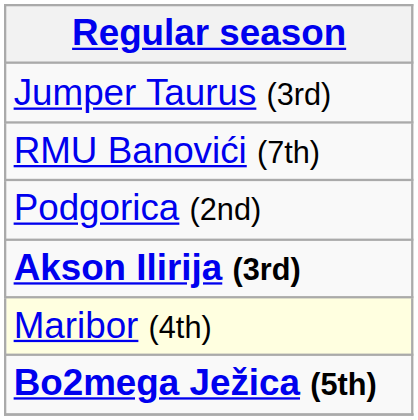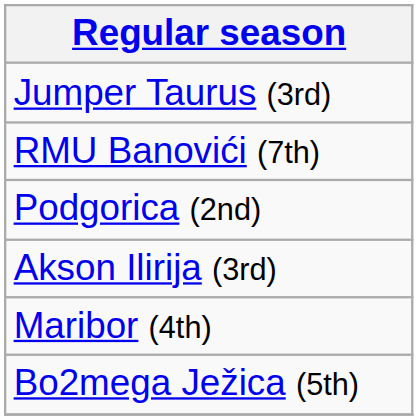(157, 267) bold -> (145, 267) normal
(113, 325) lightyellow background -> (113, 325) no background
(195, 383) bold -> (186, 383) normal
